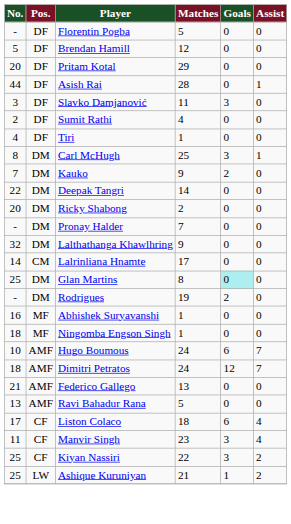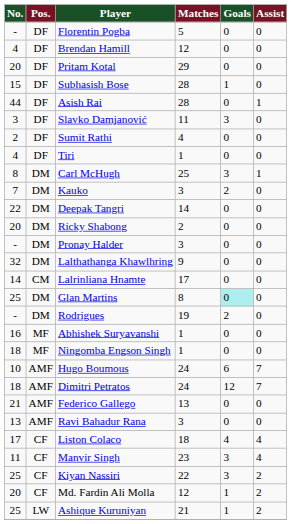(15, 48) 5 -> (15, 48) 4
+ row: (93, 84)
(181, 173) 9 -> (181, 191) 3
(181, 226) 7 -> (181, 244) 3
(181, 404) 5 -> (181, 421) 3
(226, 421) 6 -> (226, 439) 4
+ row: (106, 492)
